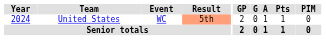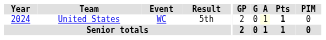(207, 20) lightsalmon background -> (207, 20) no background
(265, 20) no background -> (265, 20) lightyellow background
(283, 20) normal -> (283, 20) bold
